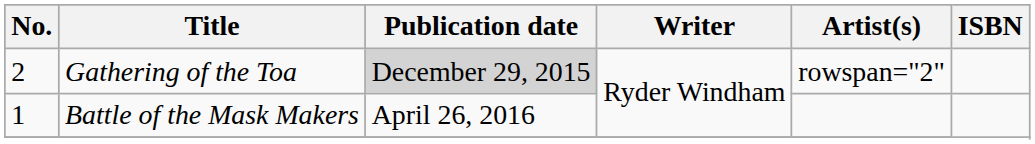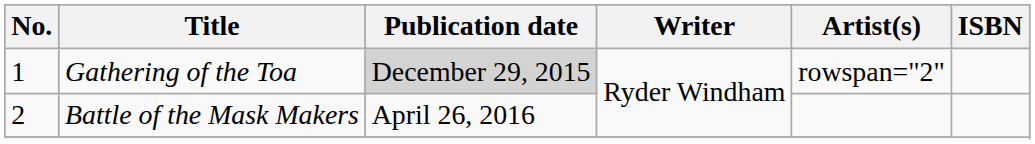(18, 70) 2 -> (18, 70) 1
(18, 114) 1 -> (18, 114) 2
